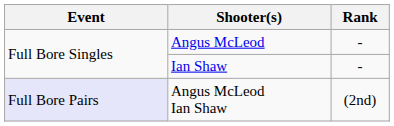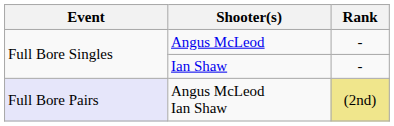(360, 100) no background -> (360, 100) khaki background
